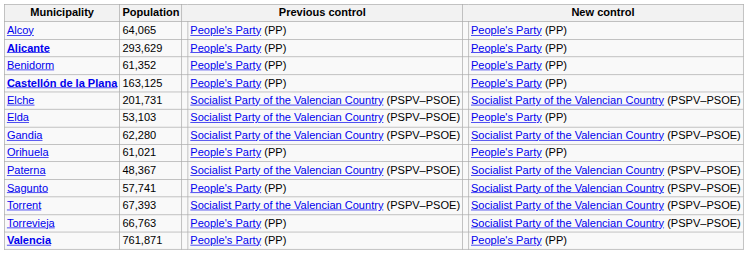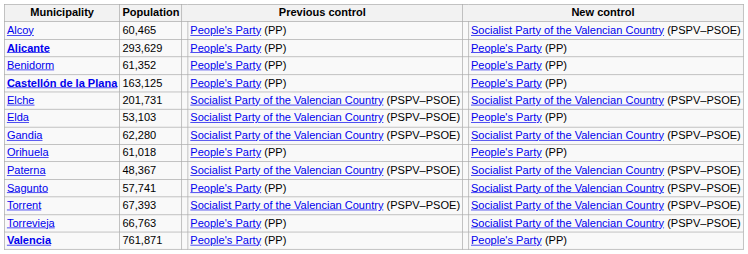(139, 30) 64,065 -> (139, 30) 60,465
(519, 30) People's Party (PP) -> (606, 30) Socialist Party of the Valencian Country (PSPV–PSOE)
(139, 153) 61,021 -> (139, 153) 61,018
